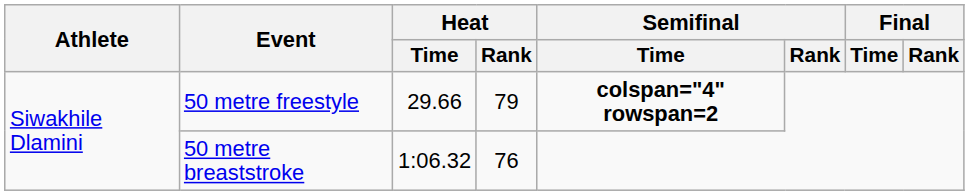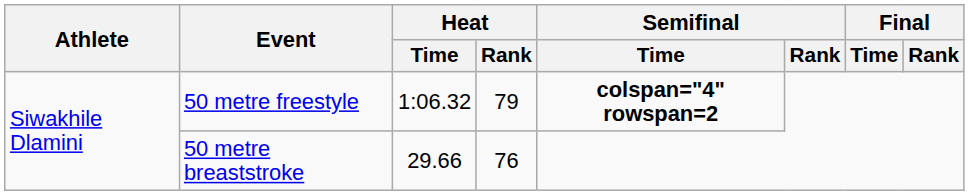(435, 102) 29.66 -> (435, 102) 1:06.32
(435, 161) 1:06.32 -> (435, 161) 29.66
